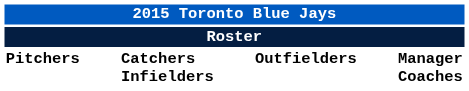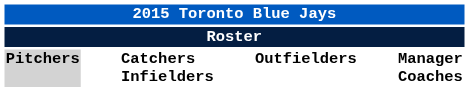(43, 60) no background -> (43, 60) lightgrey background
